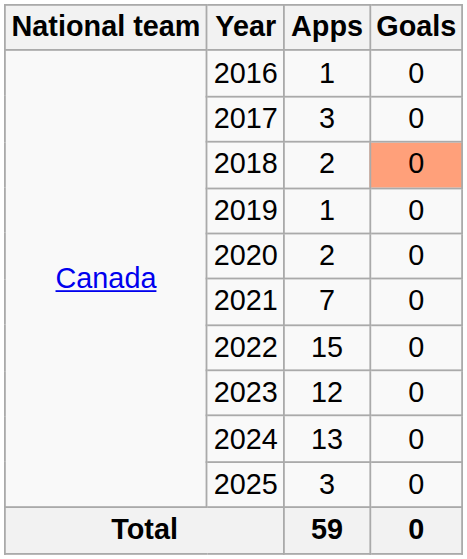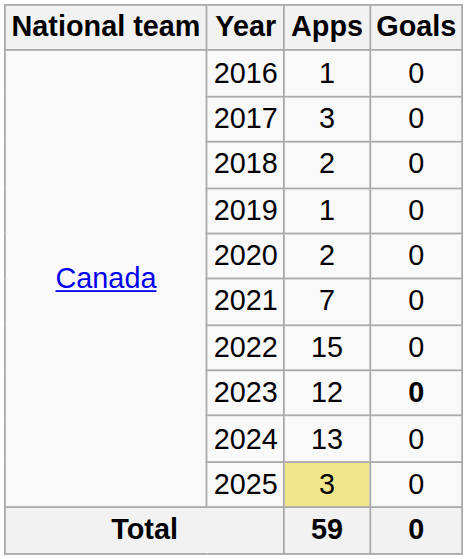(416, 164) lightsalmon background -> (416, 164) no background
(416, 392) normal -> (416, 392) bold
(327, 484) no background -> (327, 484) khaki background
